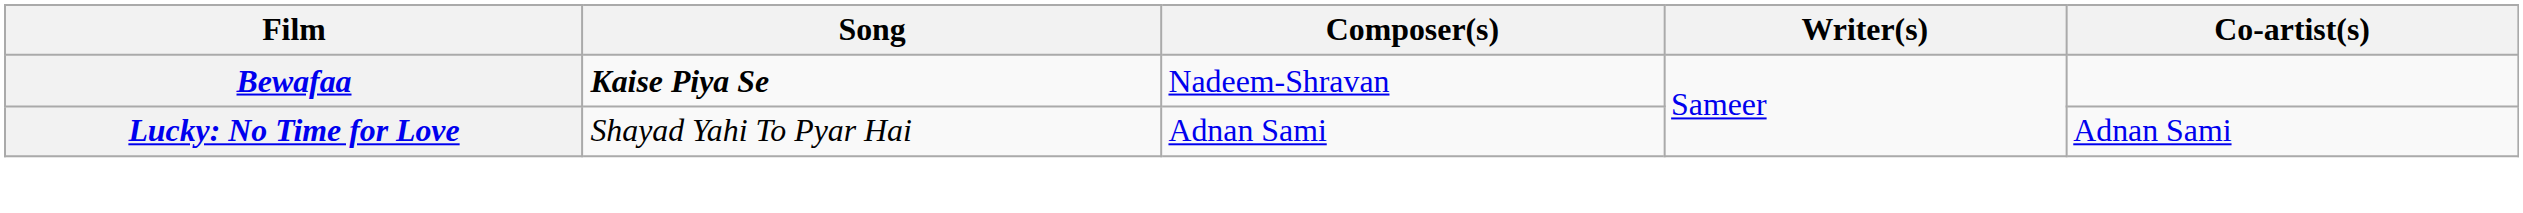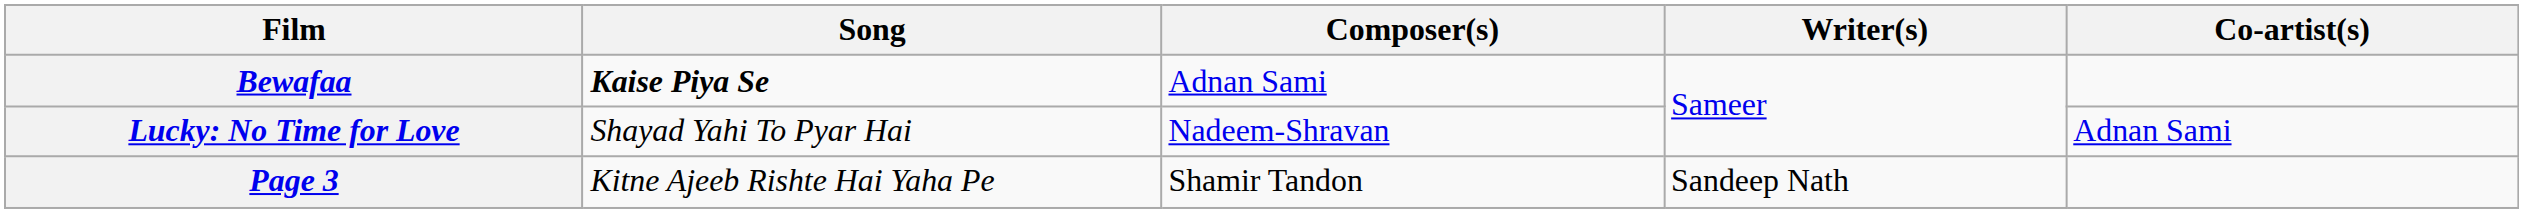(1279, 80) Nadeem-Shravan -> (1248, 80) Adnan Sami
(1248, 130) Adnan Sami -> (1279, 130) Nadeem-Shravan
+ row: (294, 181)
